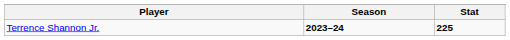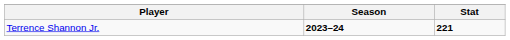(445, 27) 225 -> (445, 27) 221
